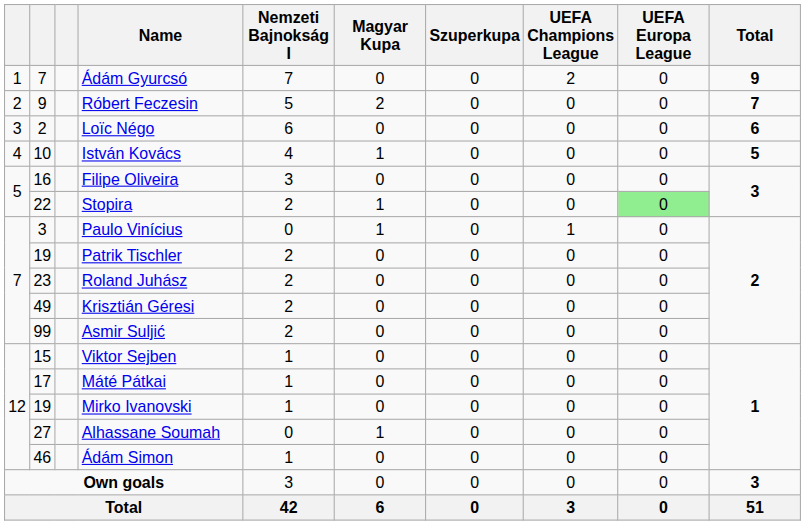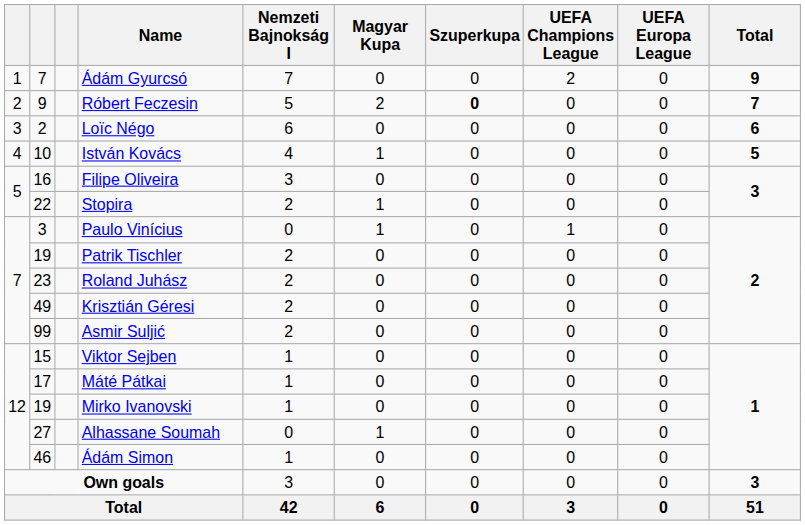(475, 104) normal -> (475, 104) bold
(664, 205) lightgreen background -> (664, 205) no background
